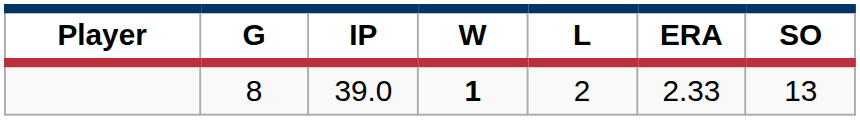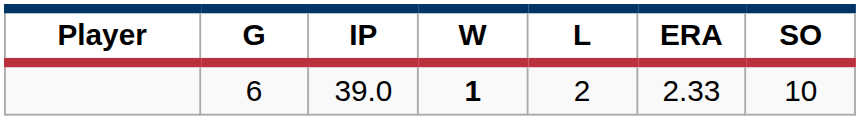(254, 90) 8 -> (254, 90) 6
(801, 90) 13 -> (801, 90) 10
